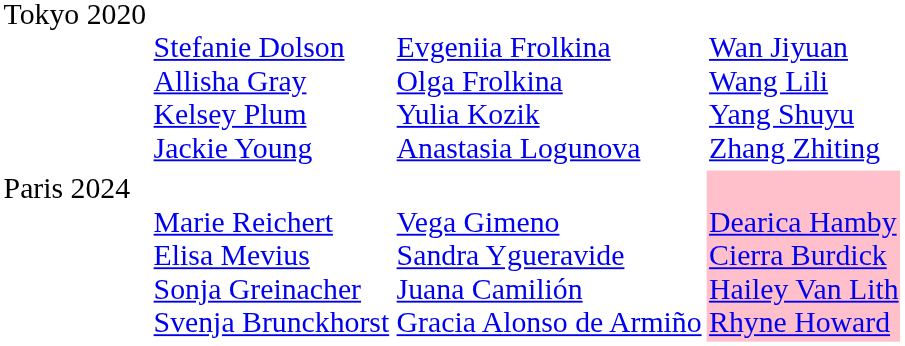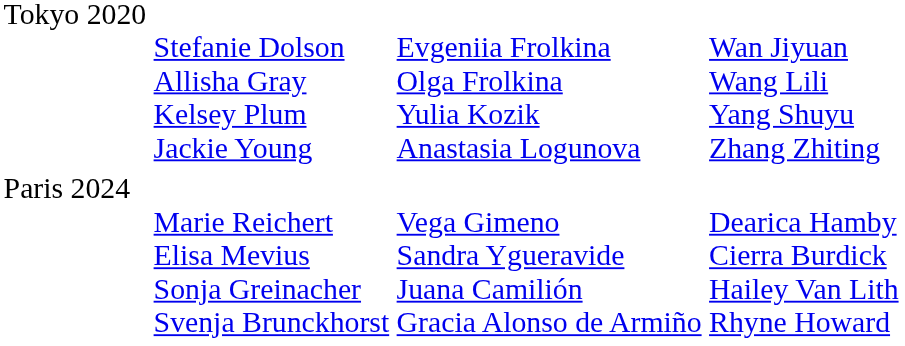(804, 272) pink background -> (804, 272) no background
